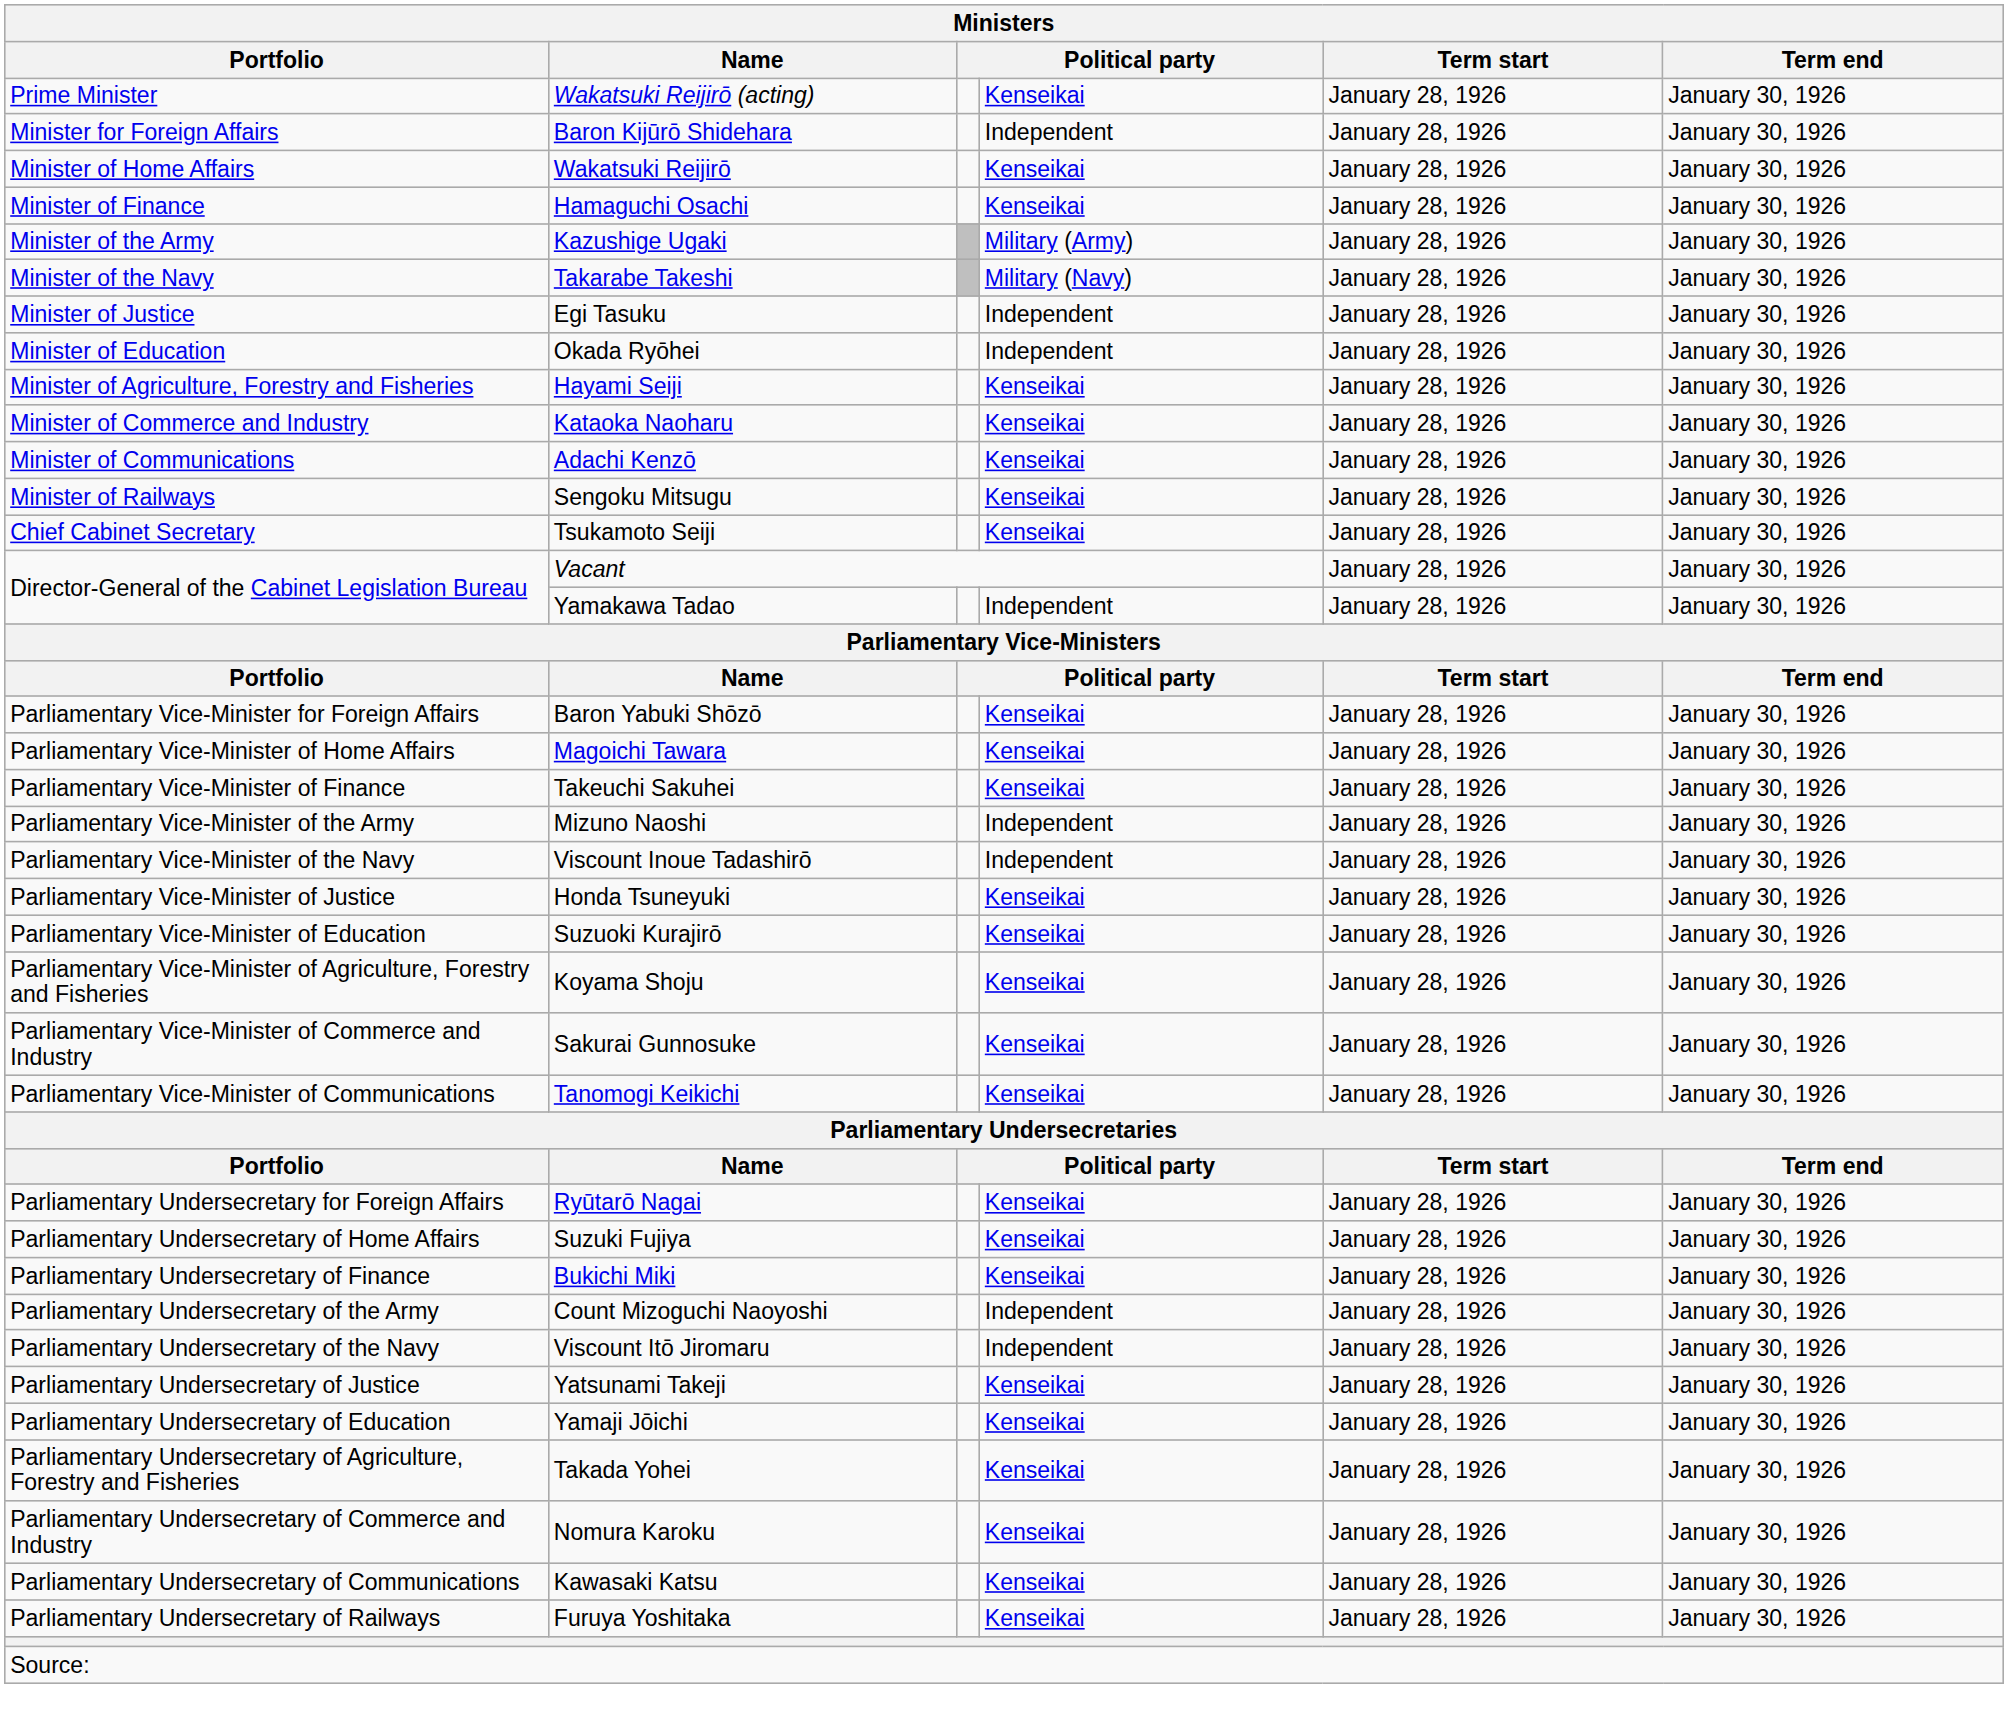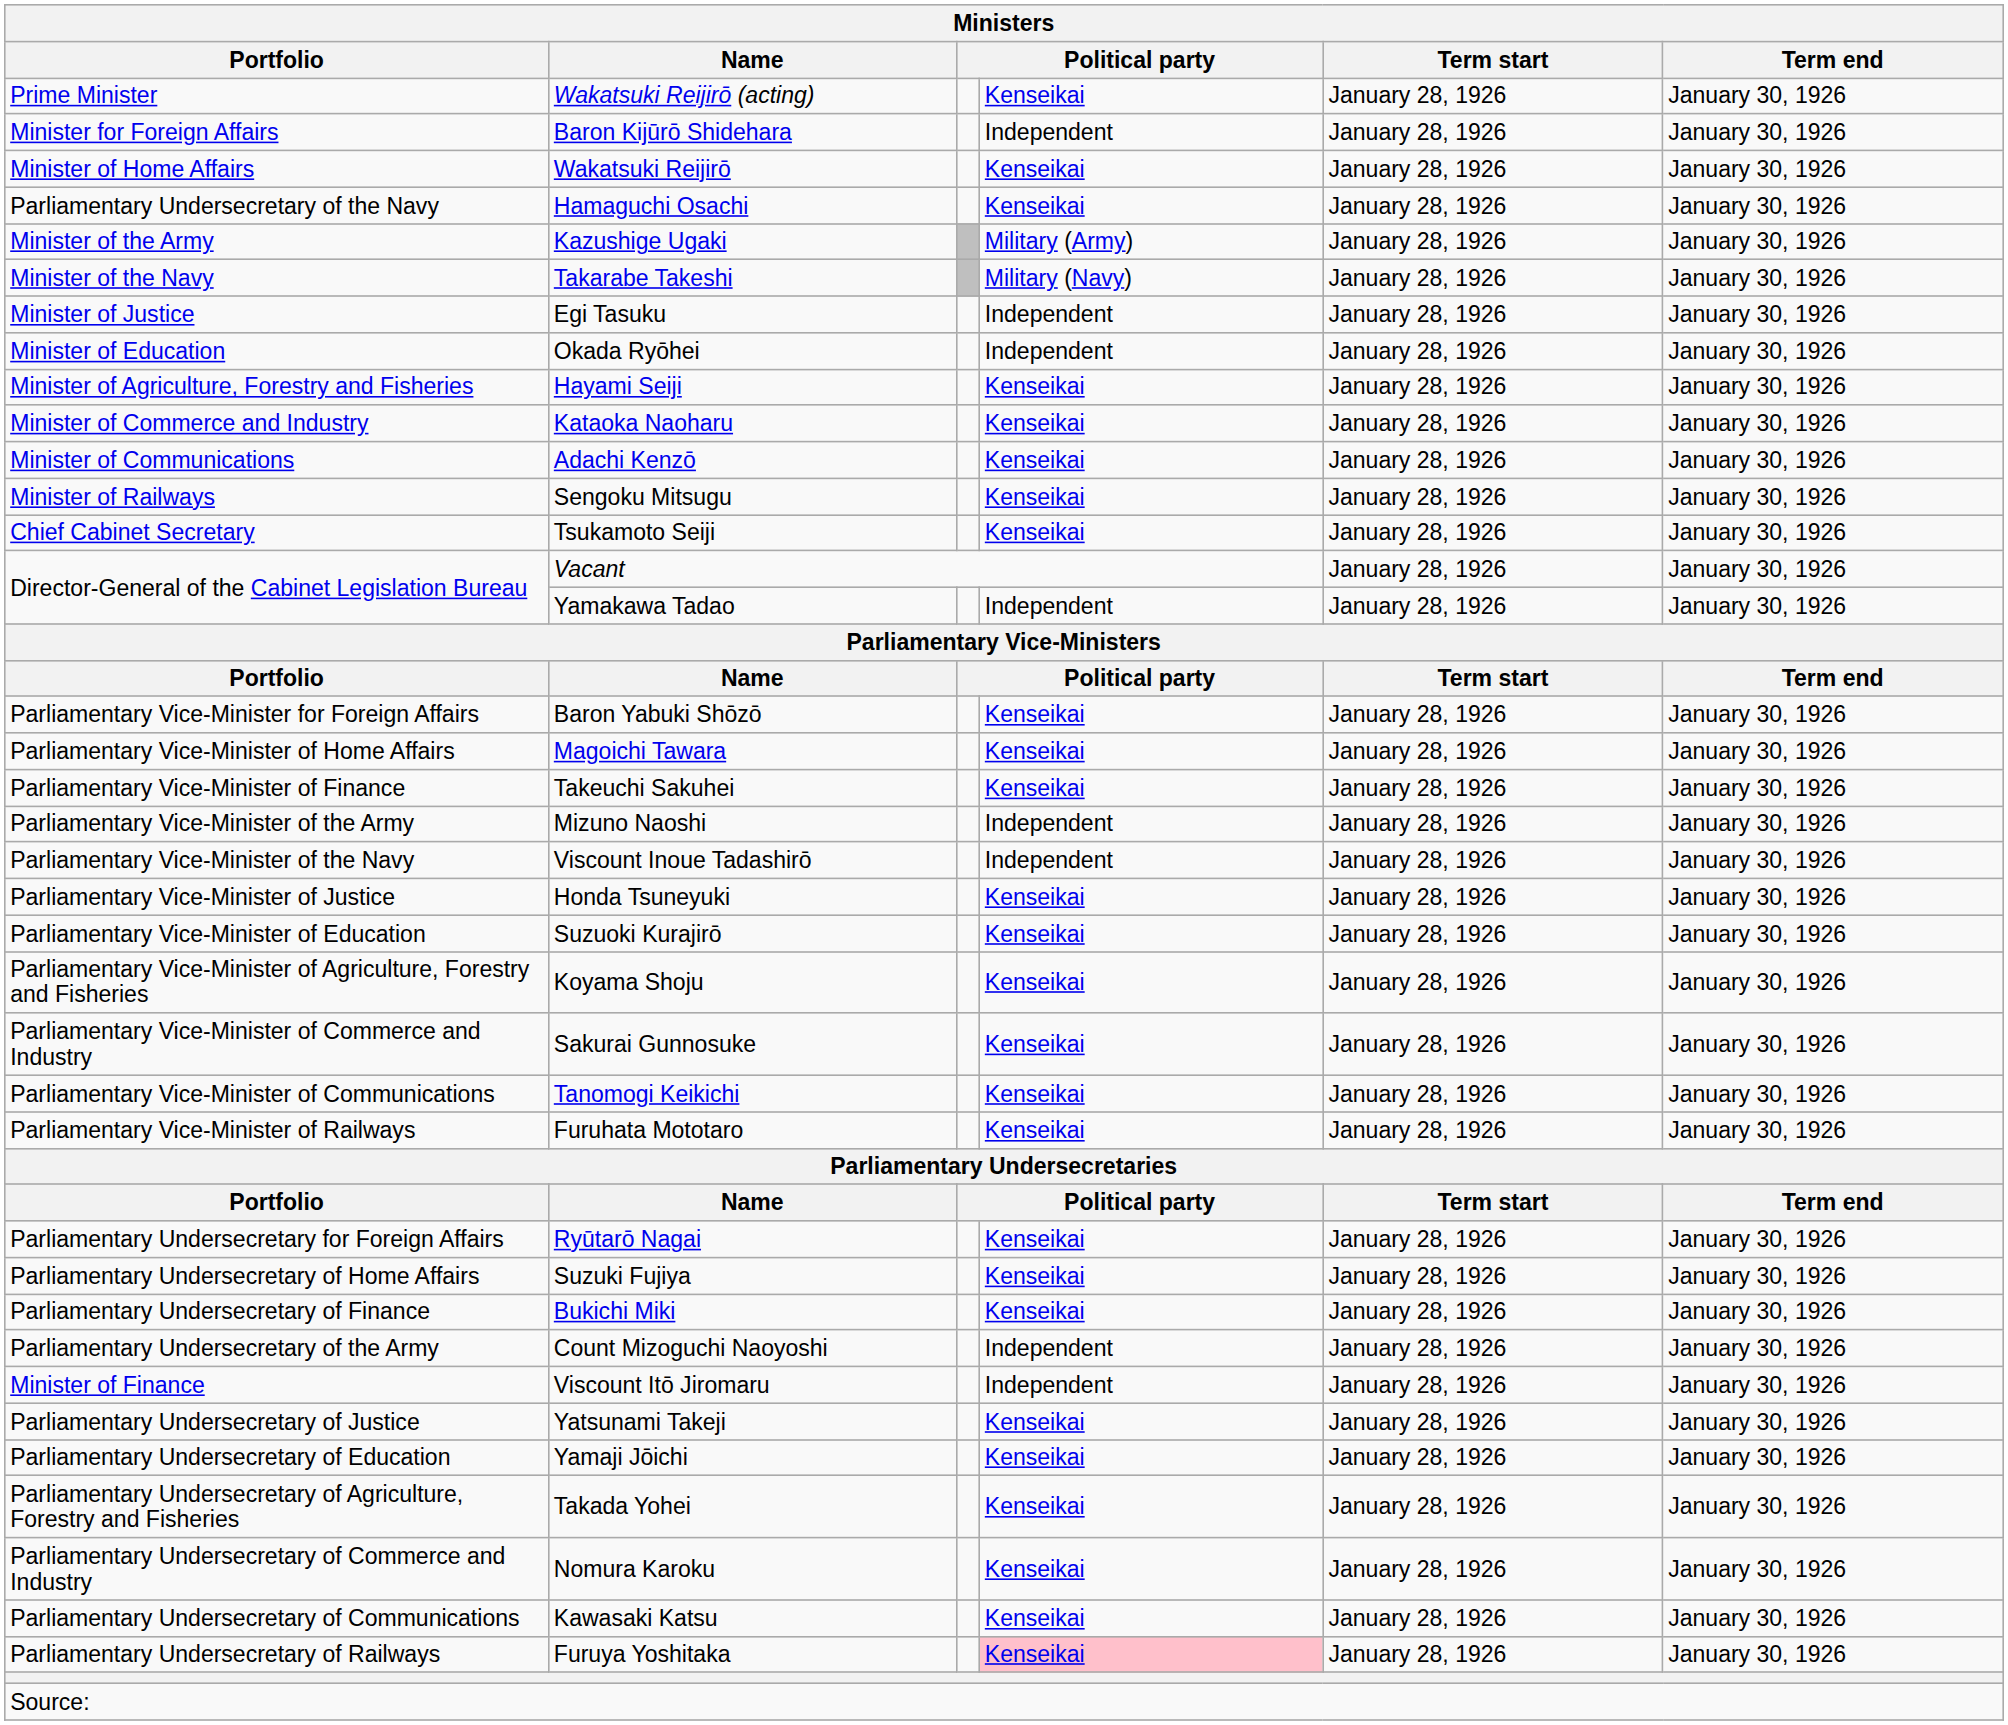(107, 205) Minister of Finance -> (225, 205) Parliamentary Undersecretary of the Navy
+ row: (649, 1130)
(225, 1349) Parliamentary Undersecretary of the Navy -> (107, 1385) Minister of Finance
(1035, 1618) no background -> (1035, 1655) pink background
